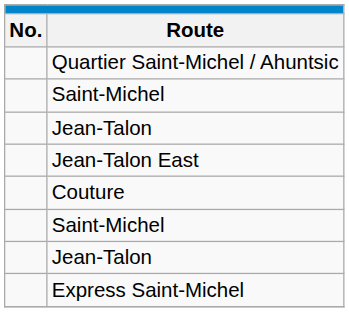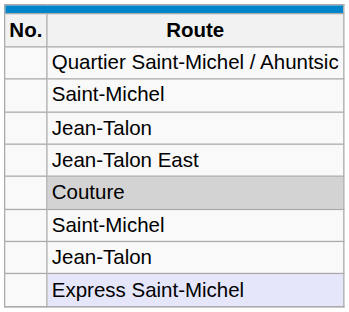(88, 192) no background -> (88, 192) lightgrey background
(148, 290) no background -> (148, 290) lavender background
